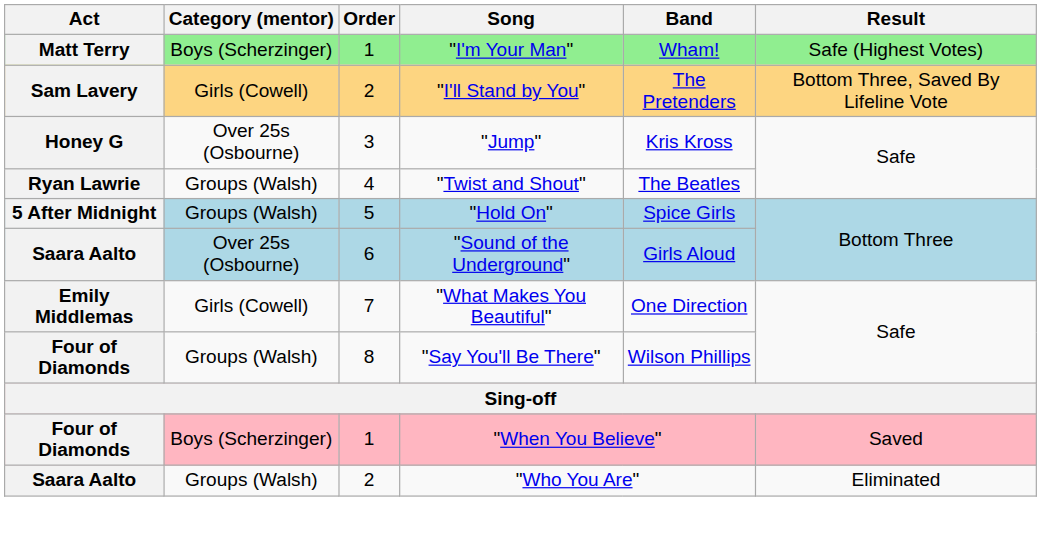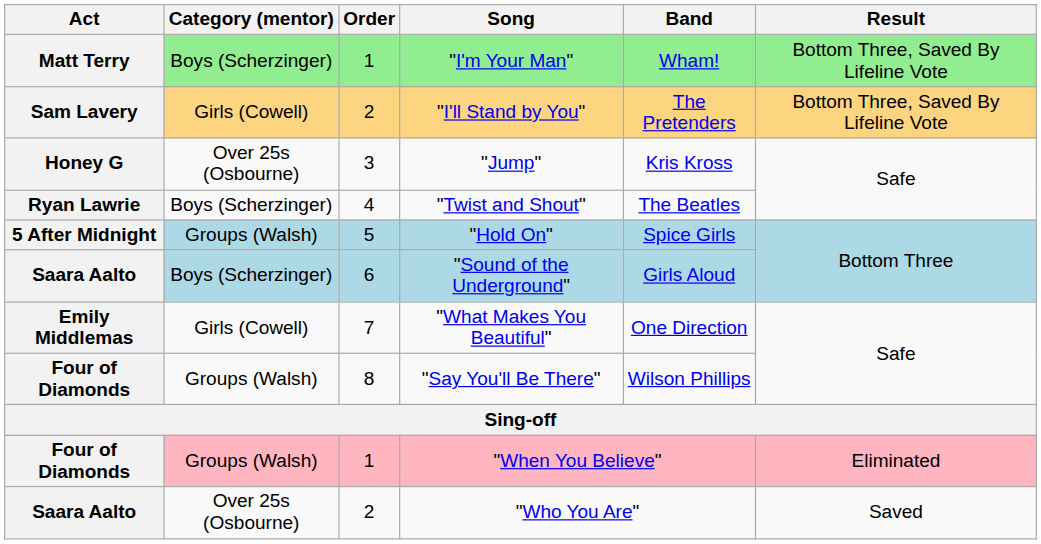(896, 49) Safe (Highest Votes) -> (896, 60) Bottom Three, Saved By Lifeline Vote
(251, 183) Groups (Walsh) -> (251, 204) Boys (Scherzinger)
(251, 254) Over 25s (Osbourne) -> (251, 275) Boys (Scherzinger)
(251, 439) Boys (Scherzinger) -> (251, 460) Groups (Walsh)
(896, 439) Saved -> (896, 460) Eliminated
(251, 480) Groups (Walsh) -> (251, 512) Over 25s (Osbourne)
(896, 480) Eliminated -> (896, 512) Saved
